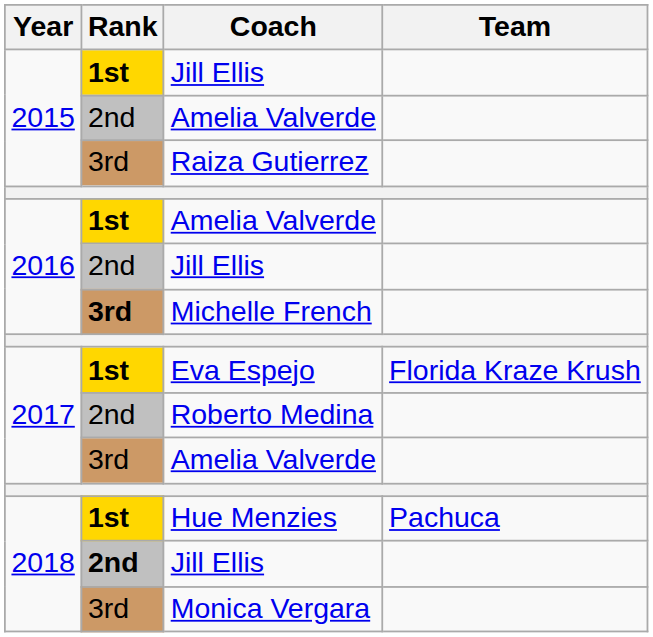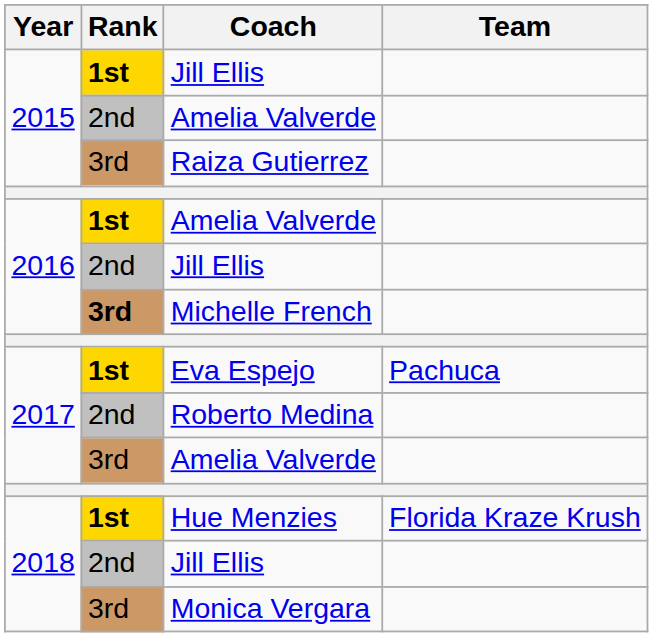(515, 369) Florida Kraze Krush -> (445, 369) Pachuca
(445, 518) Pachuca -> (515, 518) Florida Kraze Krush
(113, 563) bold -> (112, 563) normal
